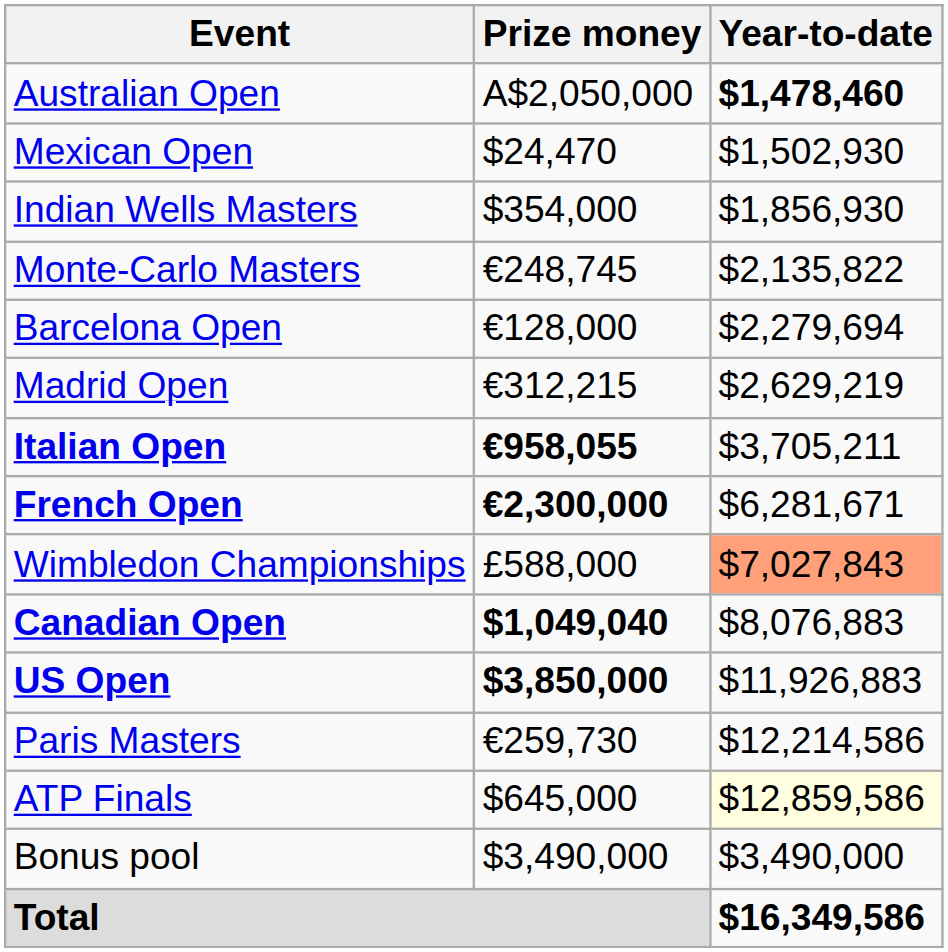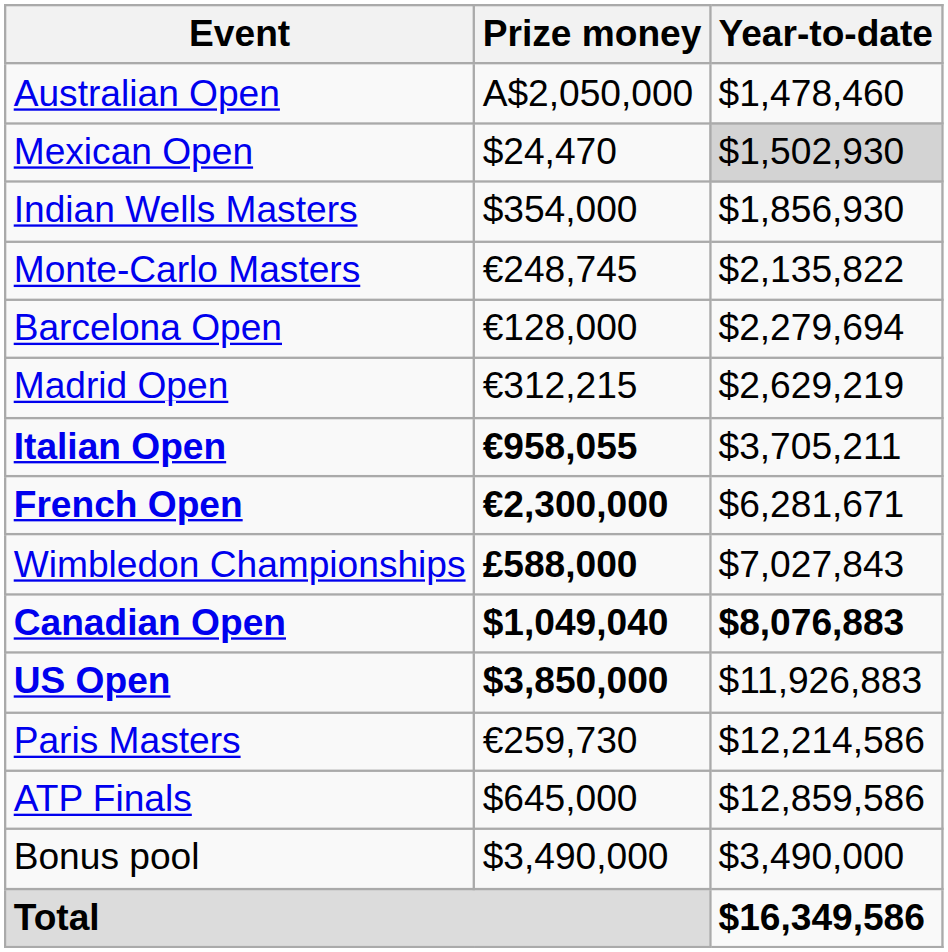(811, 92) bold -> (811, 92) normal
(811, 151) no background -> (811, 151) lightgrey background
(560, 563) normal -> (560, 563) bold
(811, 563) lightsalmon background -> (811, 563) no background
(811, 622) normal -> (811, 622) bold
(822, 799) lightyellow background -> (822, 799) no background
